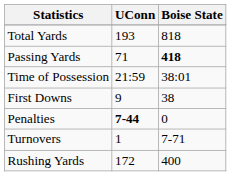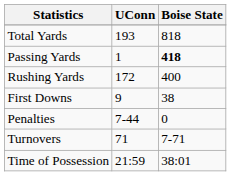(122, 56) 71 -> (118, 56) 1
rows swapped: (46, 160) <-> (58, 77)
(127, 118) bold -> (127, 118) normal
(118, 139) 1 -> (122, 139) 71
